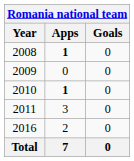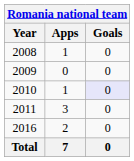(65, 52) bold -> (65, 52) normal
(65, 90) bold -> (65, 90) normal
(108, 90) no background -> (108, 90) lavender background
